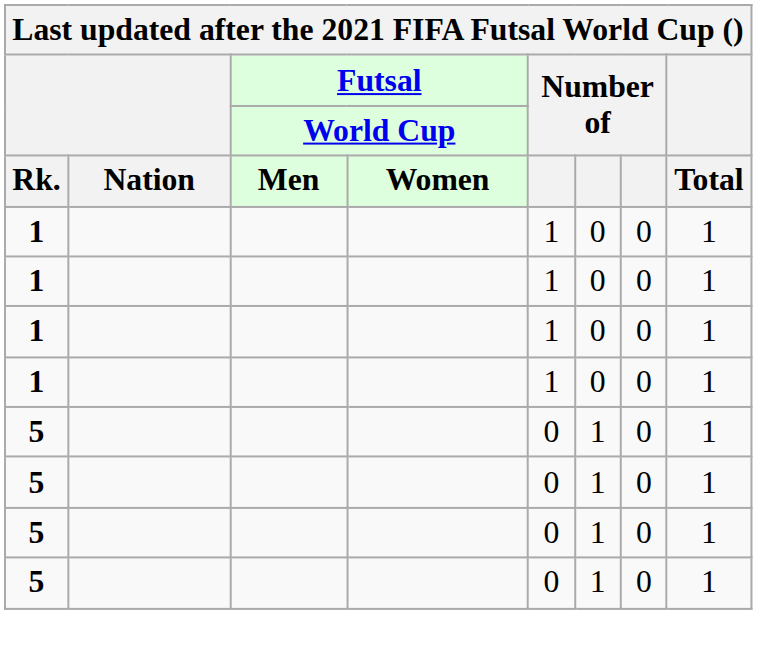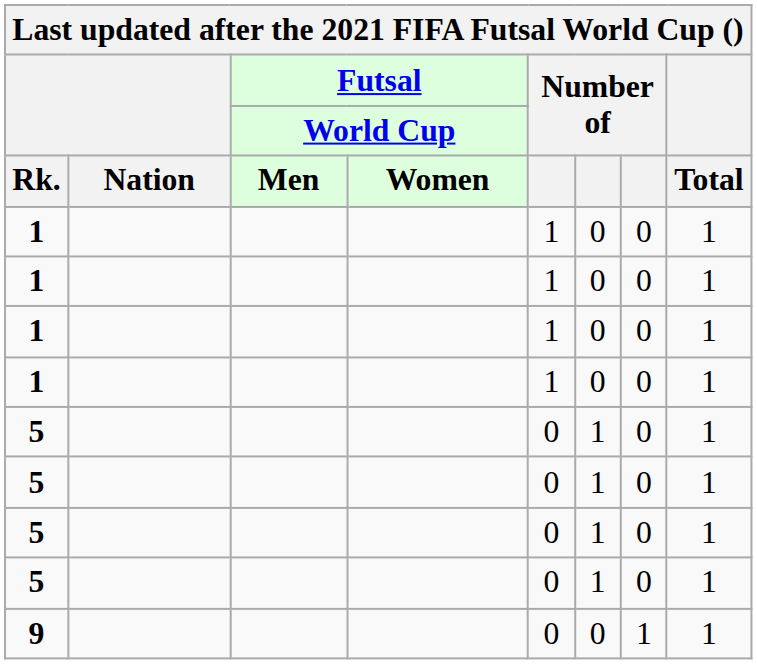+ row: (36, 632)
